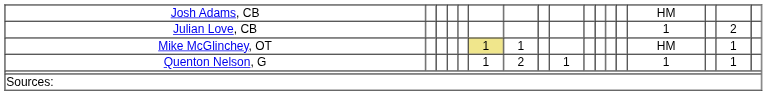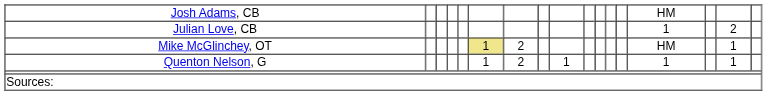(521, 46) 1 -> (521, 46) 2
